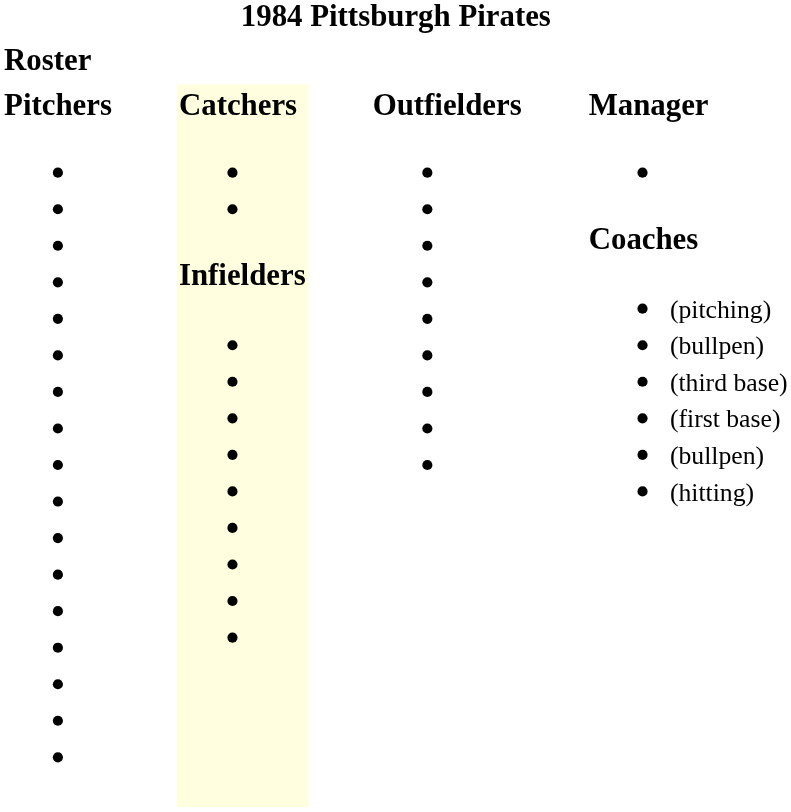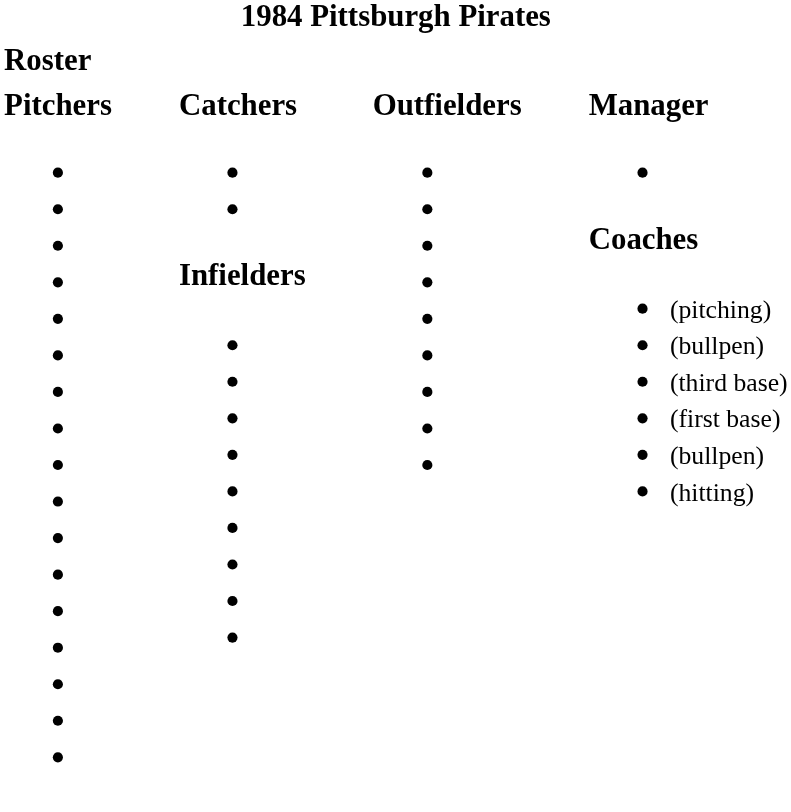(242, 370) lightyellow background -> (242, 370) no background
